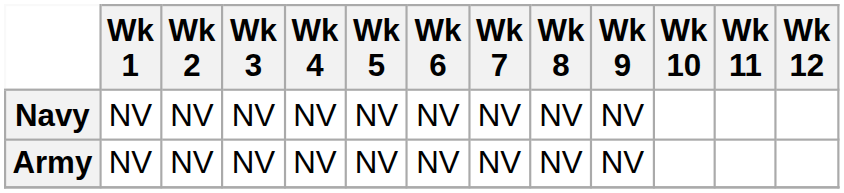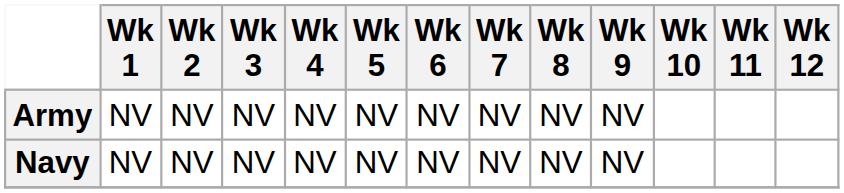rows swapped: (52, 164) <-> (52, 114)
